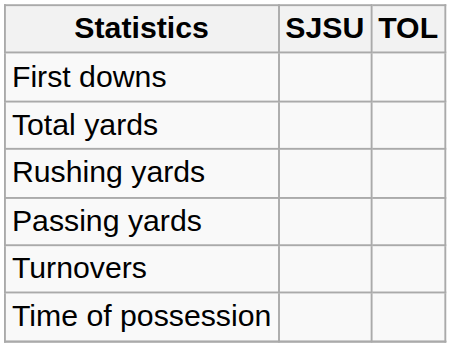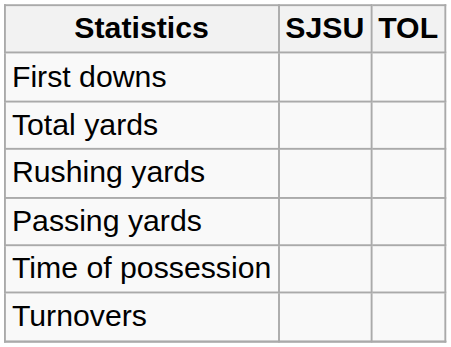rows swapped: (79, 268) <-> (142, 316)
